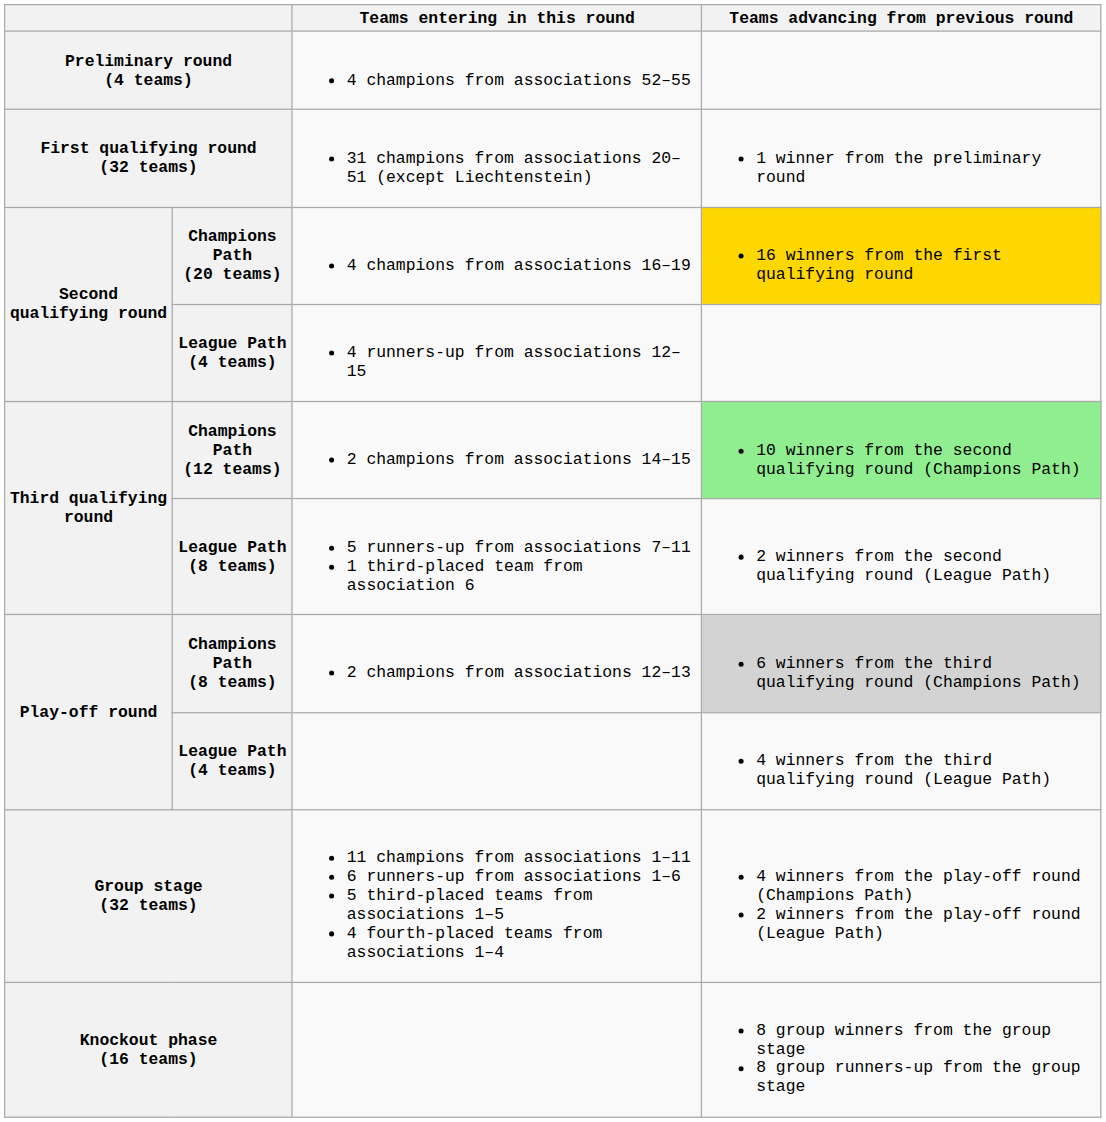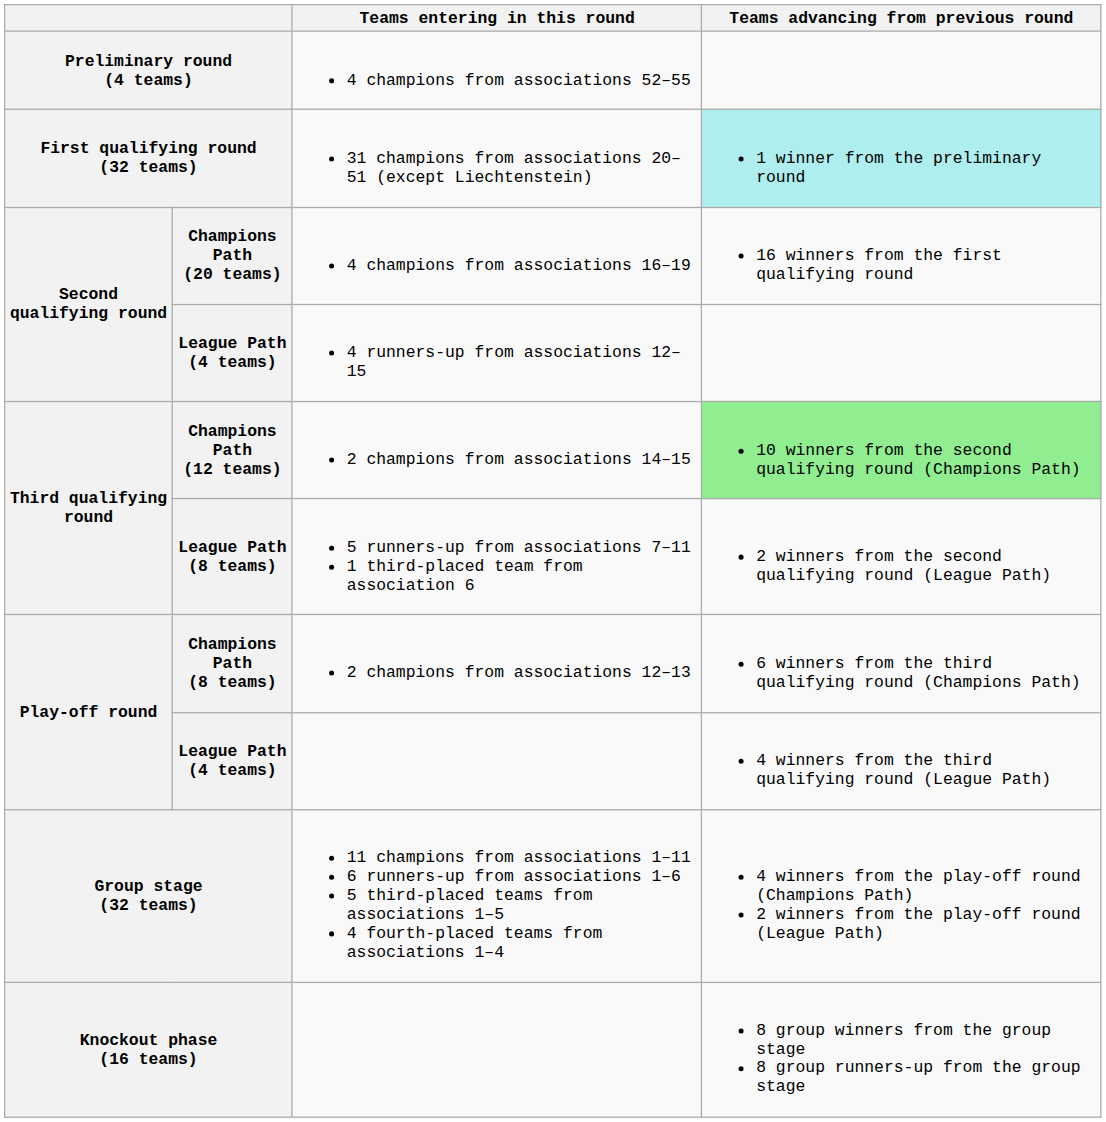(901, 168) no background -> (901, 168) paleturquoise background
(901, 265) gold background -> (901, 265) no background
(901, 673) lightgrey background -> (901, 673) no background
